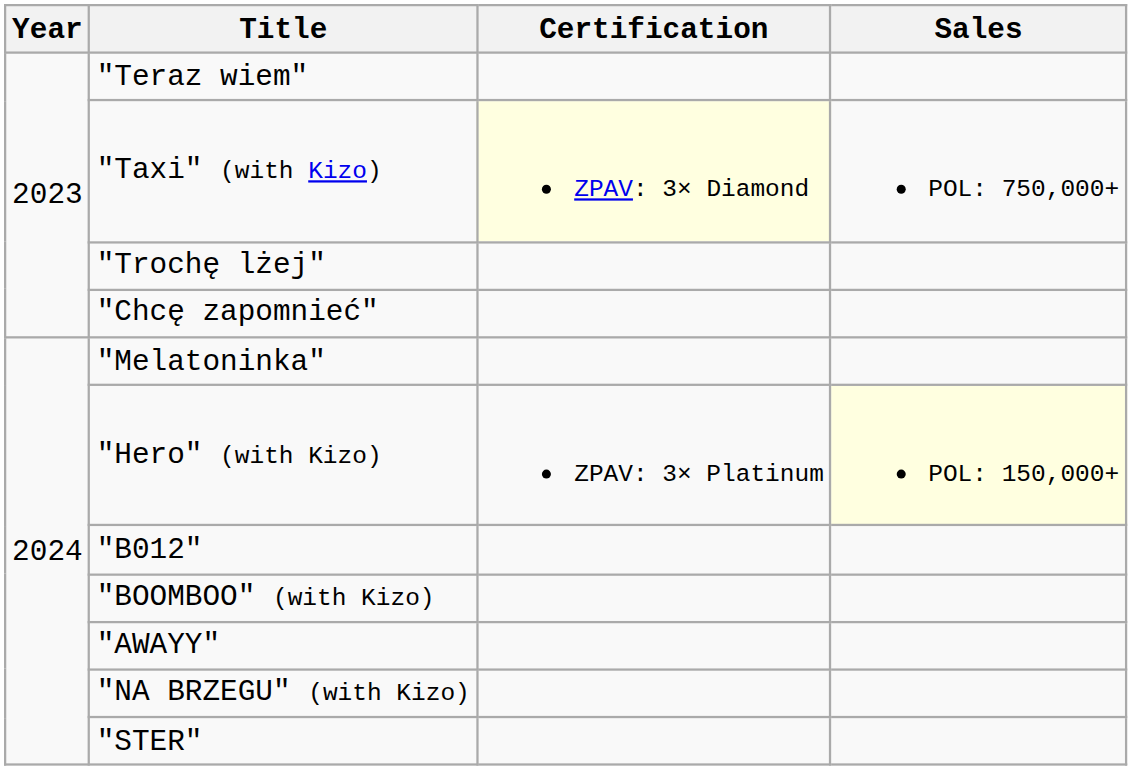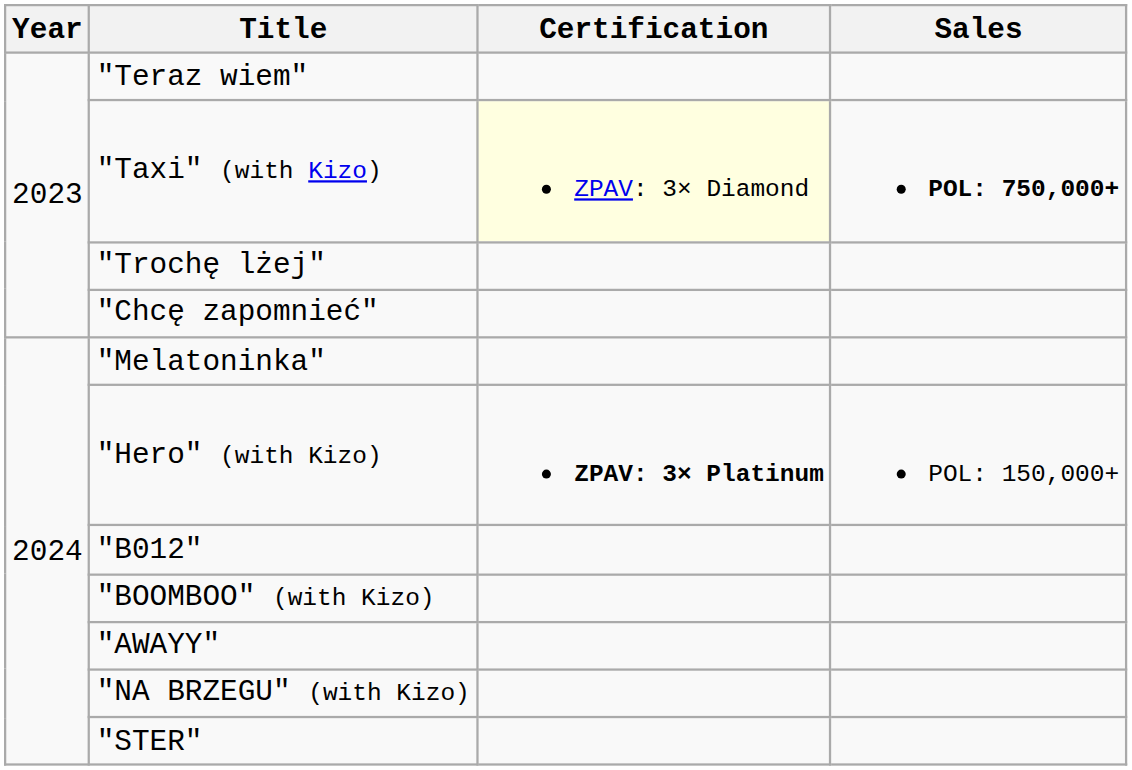(979, 188) normal -> (979, 188) bold
(654, 472) normal -> (654, 472) bold
(979, 472) lightyellow background -> (979, 472) no background
